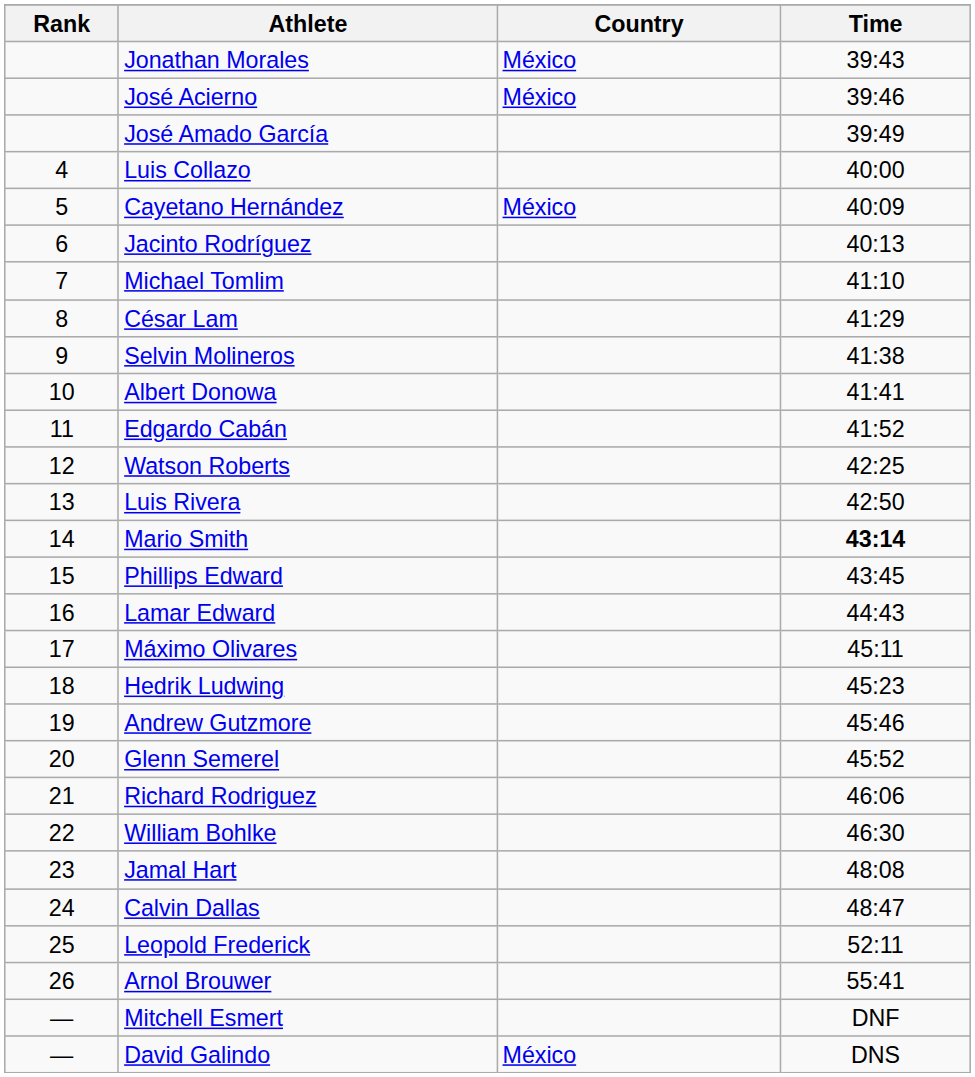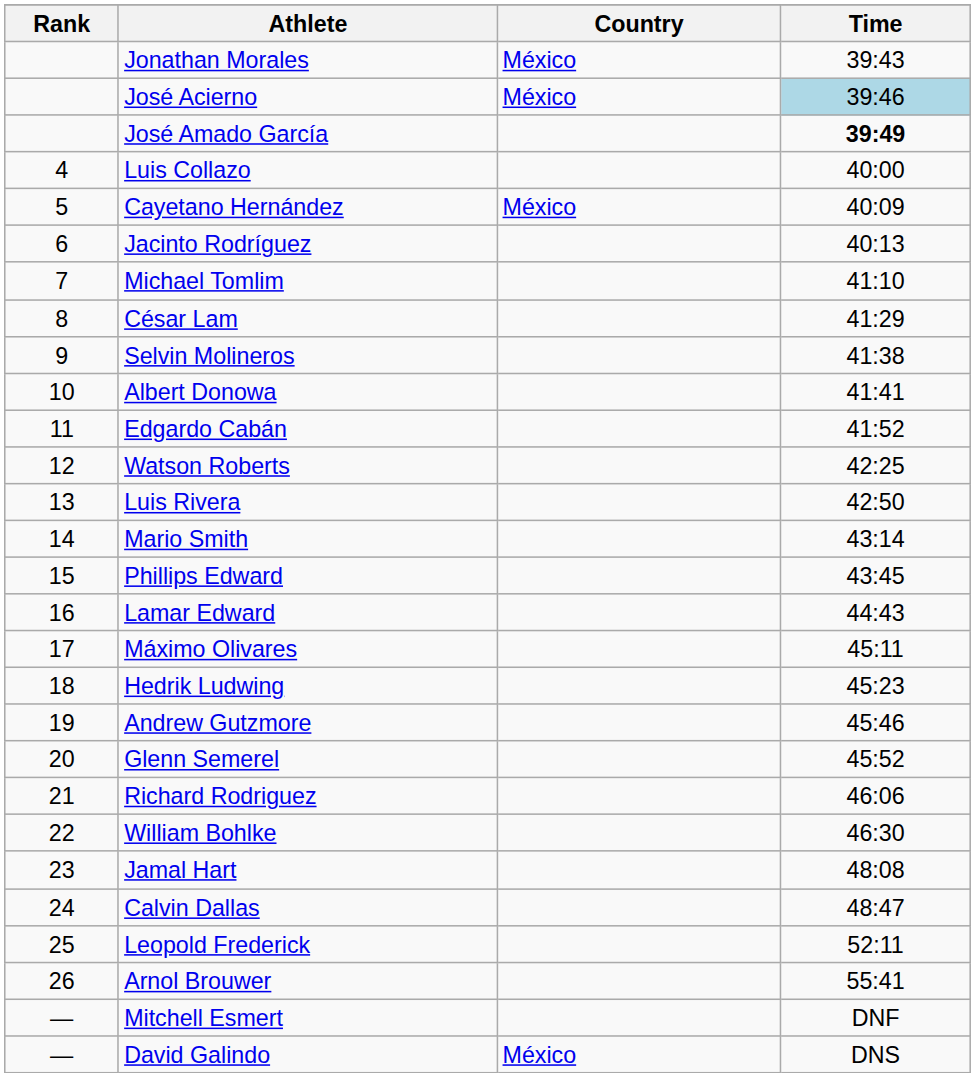(876, 97) no background -> (876, 97) lightblue background
(876, 134) normal -> (876, 134) bold
(876, 539) bold -> (876, 539) normal
